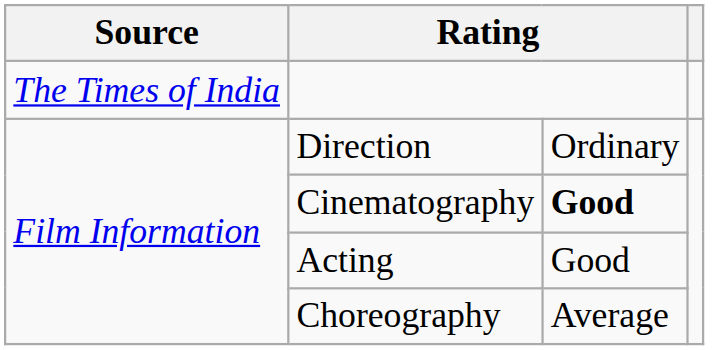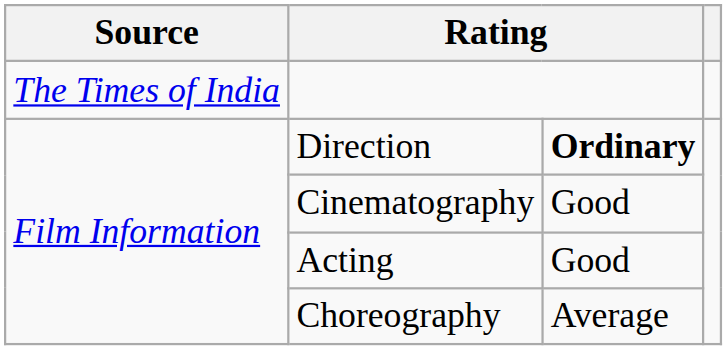(615, 145) normal -> (623, 145) bold
(592, 202) bold -> (590, 202) normal
